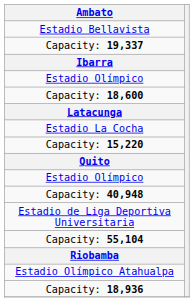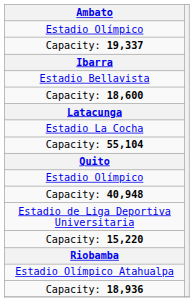(95, 29) Estadio Bellavista -> (95, 29) Estadio Olímpico
(95, 79) Estadio Olímpico -> (95, 79) Estadio Bellavista
(95, 145) Capacity: 15,220 -> (95, 145) Capacity: 55,104
(95, 239) Capacity: 55,104 -> (95, 239) Capacity: 15,220
